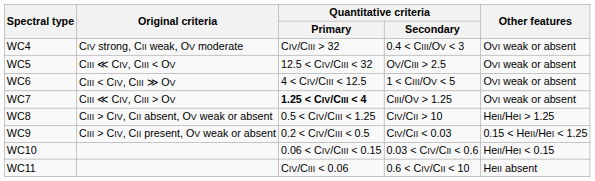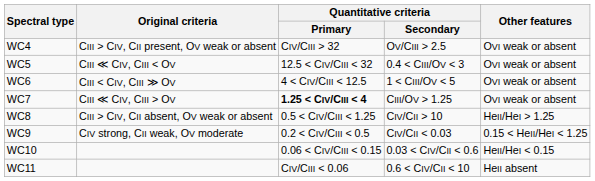(161, 47) CIV strong, CII weak, OV moderate -> (178, 47) CIII > CIV, CII present, OV weak or absent
(425, 47) 0.4 < CIII/OV < 3 -> (416, 47) OV/CIII > 2.5
(416, 64) OV/CIII > 2.5 -> (425, 64) 0.4 < CIII/OV < 3
(178, 134) CIII > CIV, CII present, OV weak or absent -> (161, 134) CIV strong, CII weak, OV moderate
